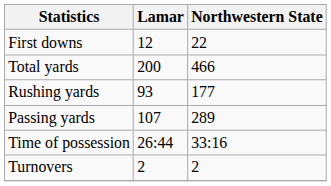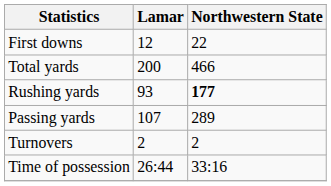(203, 92) normal -> (203, 92) bold
rows swapped: (40, 167) <-> (69, 142)
